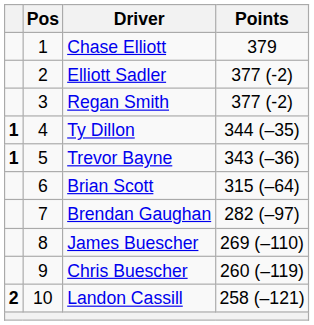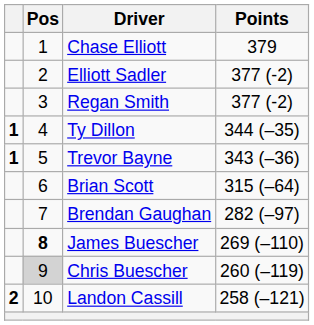(43, 242) normal -> (43, 242) bold
(43, 270) no background -> (43, 270) lightgrey background
